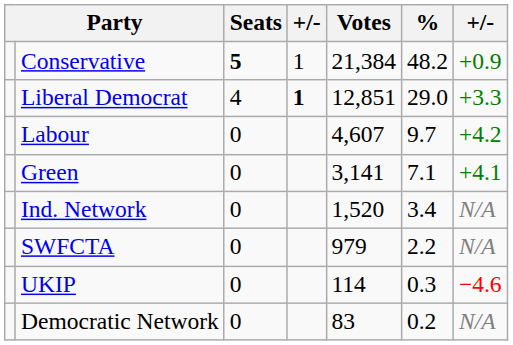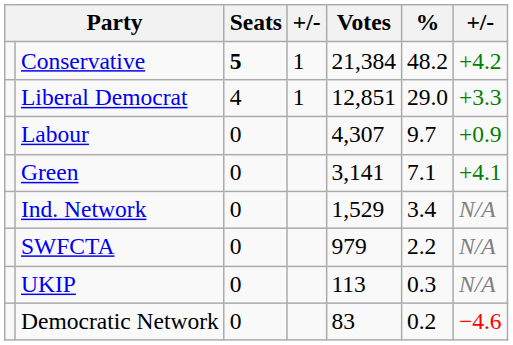(480, 60) +0.9 -> (480, 60) +4.2
(299, 97) bold -> (299, 97) normal
(358, 135) 4,607 -> (358, 135) 4,307
(480, 135) +4.2 -> (480, 135) +0.9
(358, 209) 1,520 -> (358, 209) 1,529
(349, 284) 114 -> (349, 284) 113
(480, 284) −4.6 -> (477, 284) N/A
(477, 321) N/A -> (480, 321) −4.6
